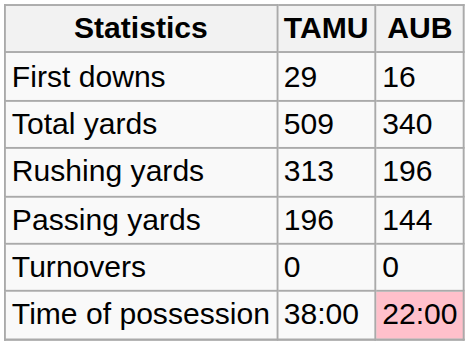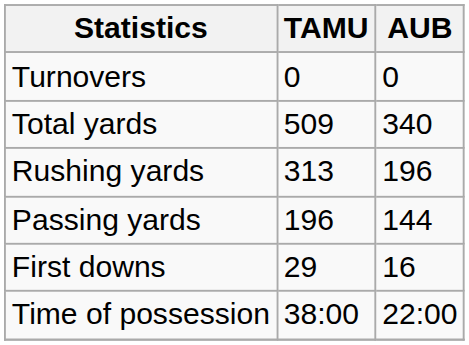rows swapped: (89, 76) <-> (79, 266)
(420, 314) pink background -> (420, 314) no background
